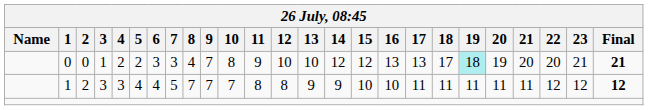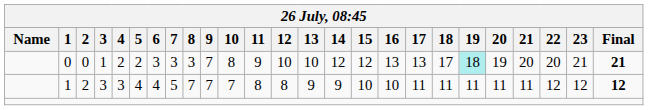(192, 62) 4 -> (192, 62) 3
